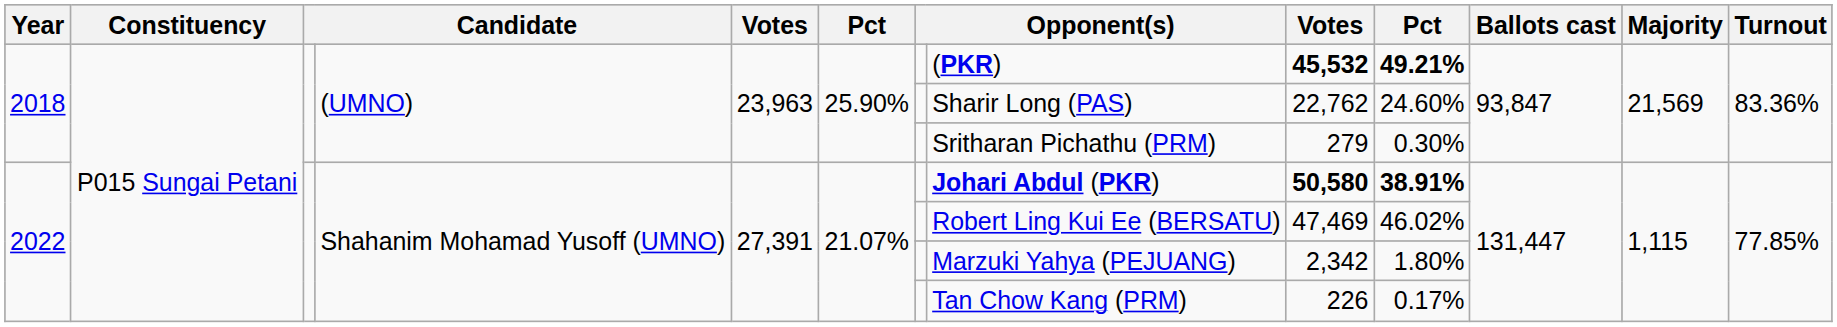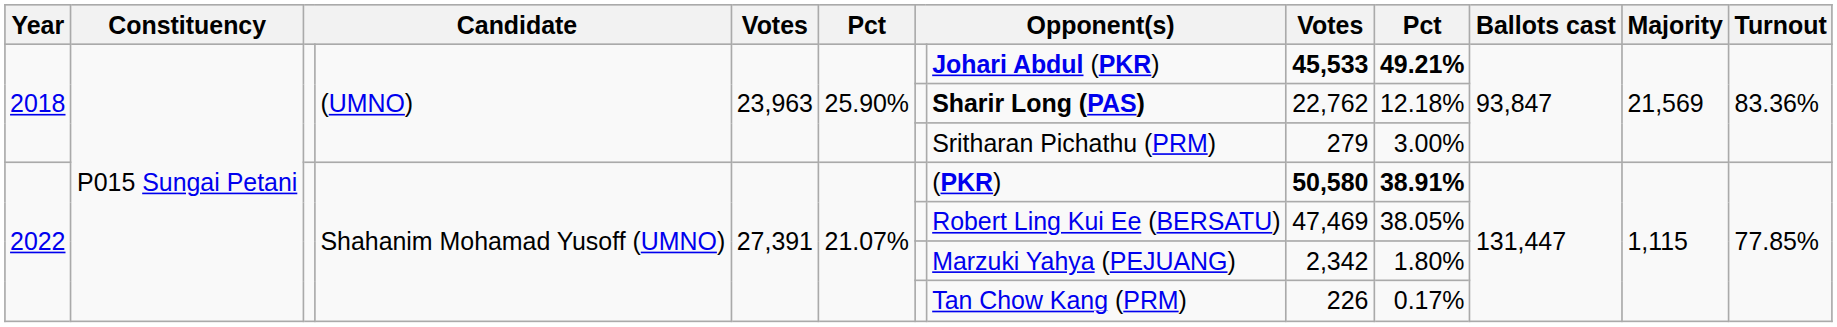(967, 64) (PKR) -> (1046, 64) Johari Abdul (PKR)
(1330, 64) 45,532 -> (1330, 64) 45,533
(1032, 103) normal -> (1039, 103) bold
(1422, 103) 24.60% -> (1422, 103) 12.18%
(1429, 143) 0.30% -> (1429, 143) 3.00%
(1046, 182) Johari Abdul (PKR) -> (967, 182) (PKR)
(1422, 222) 46.02% -> (1422, 222) 38.05%
